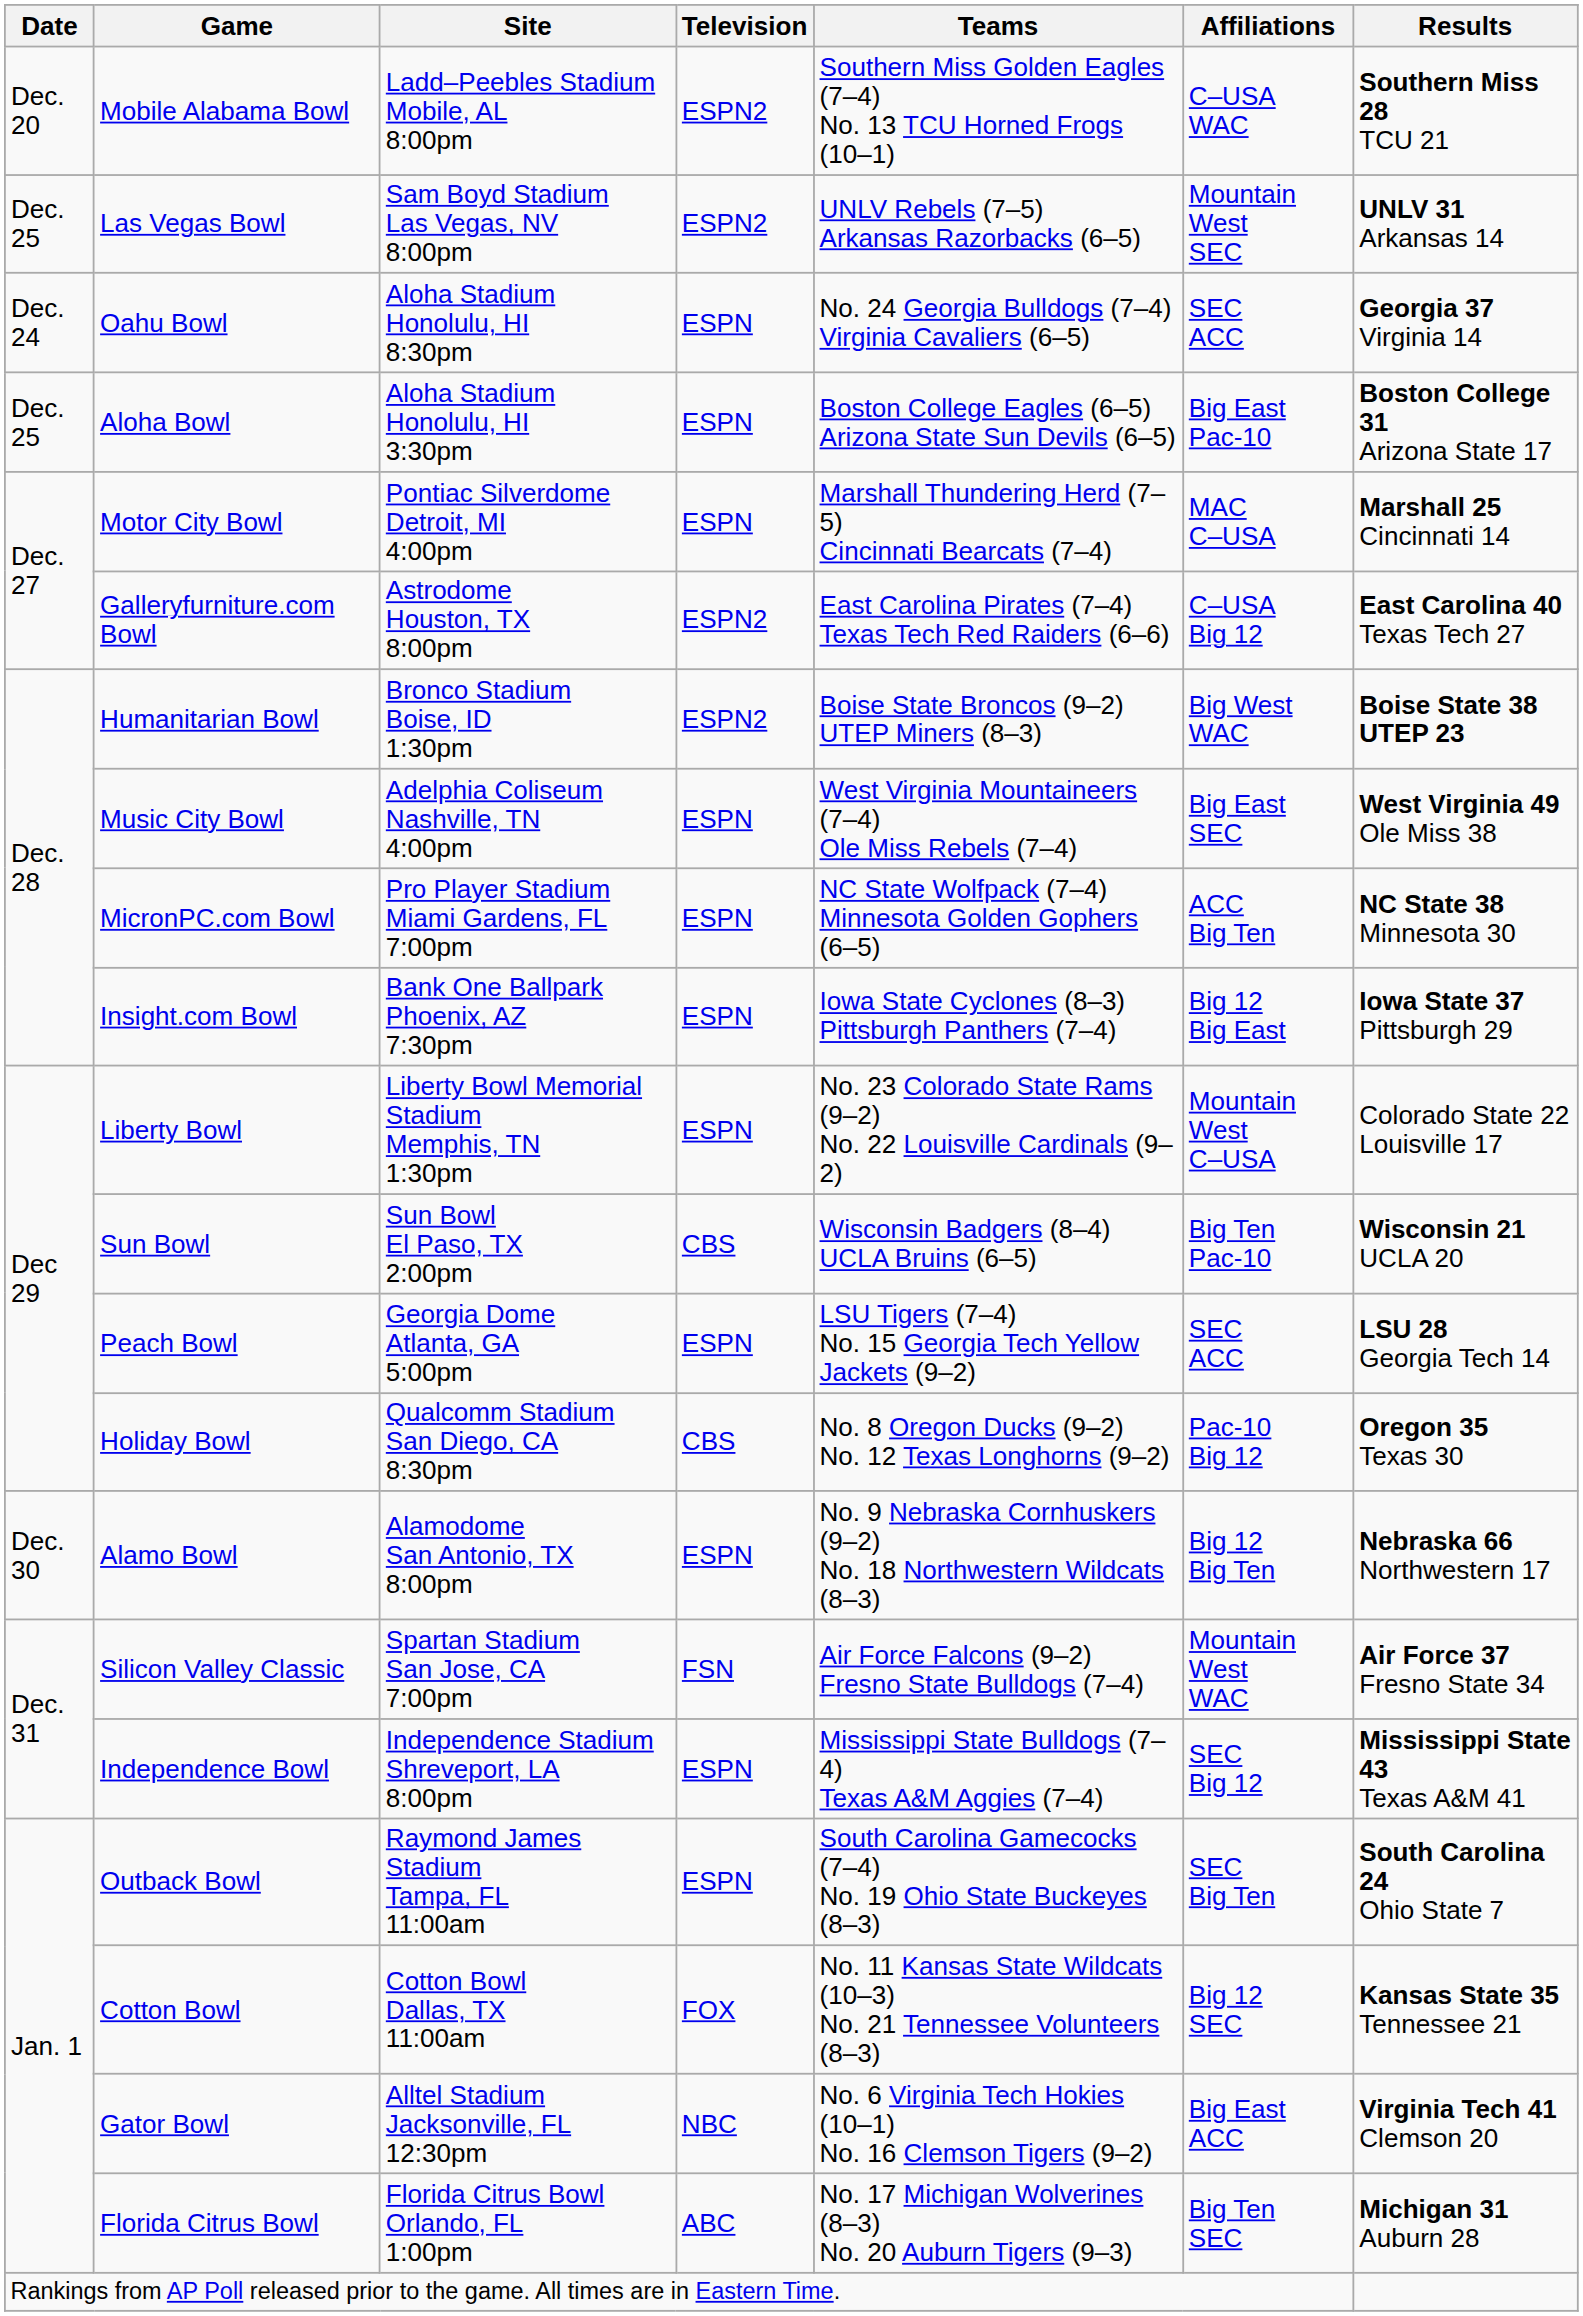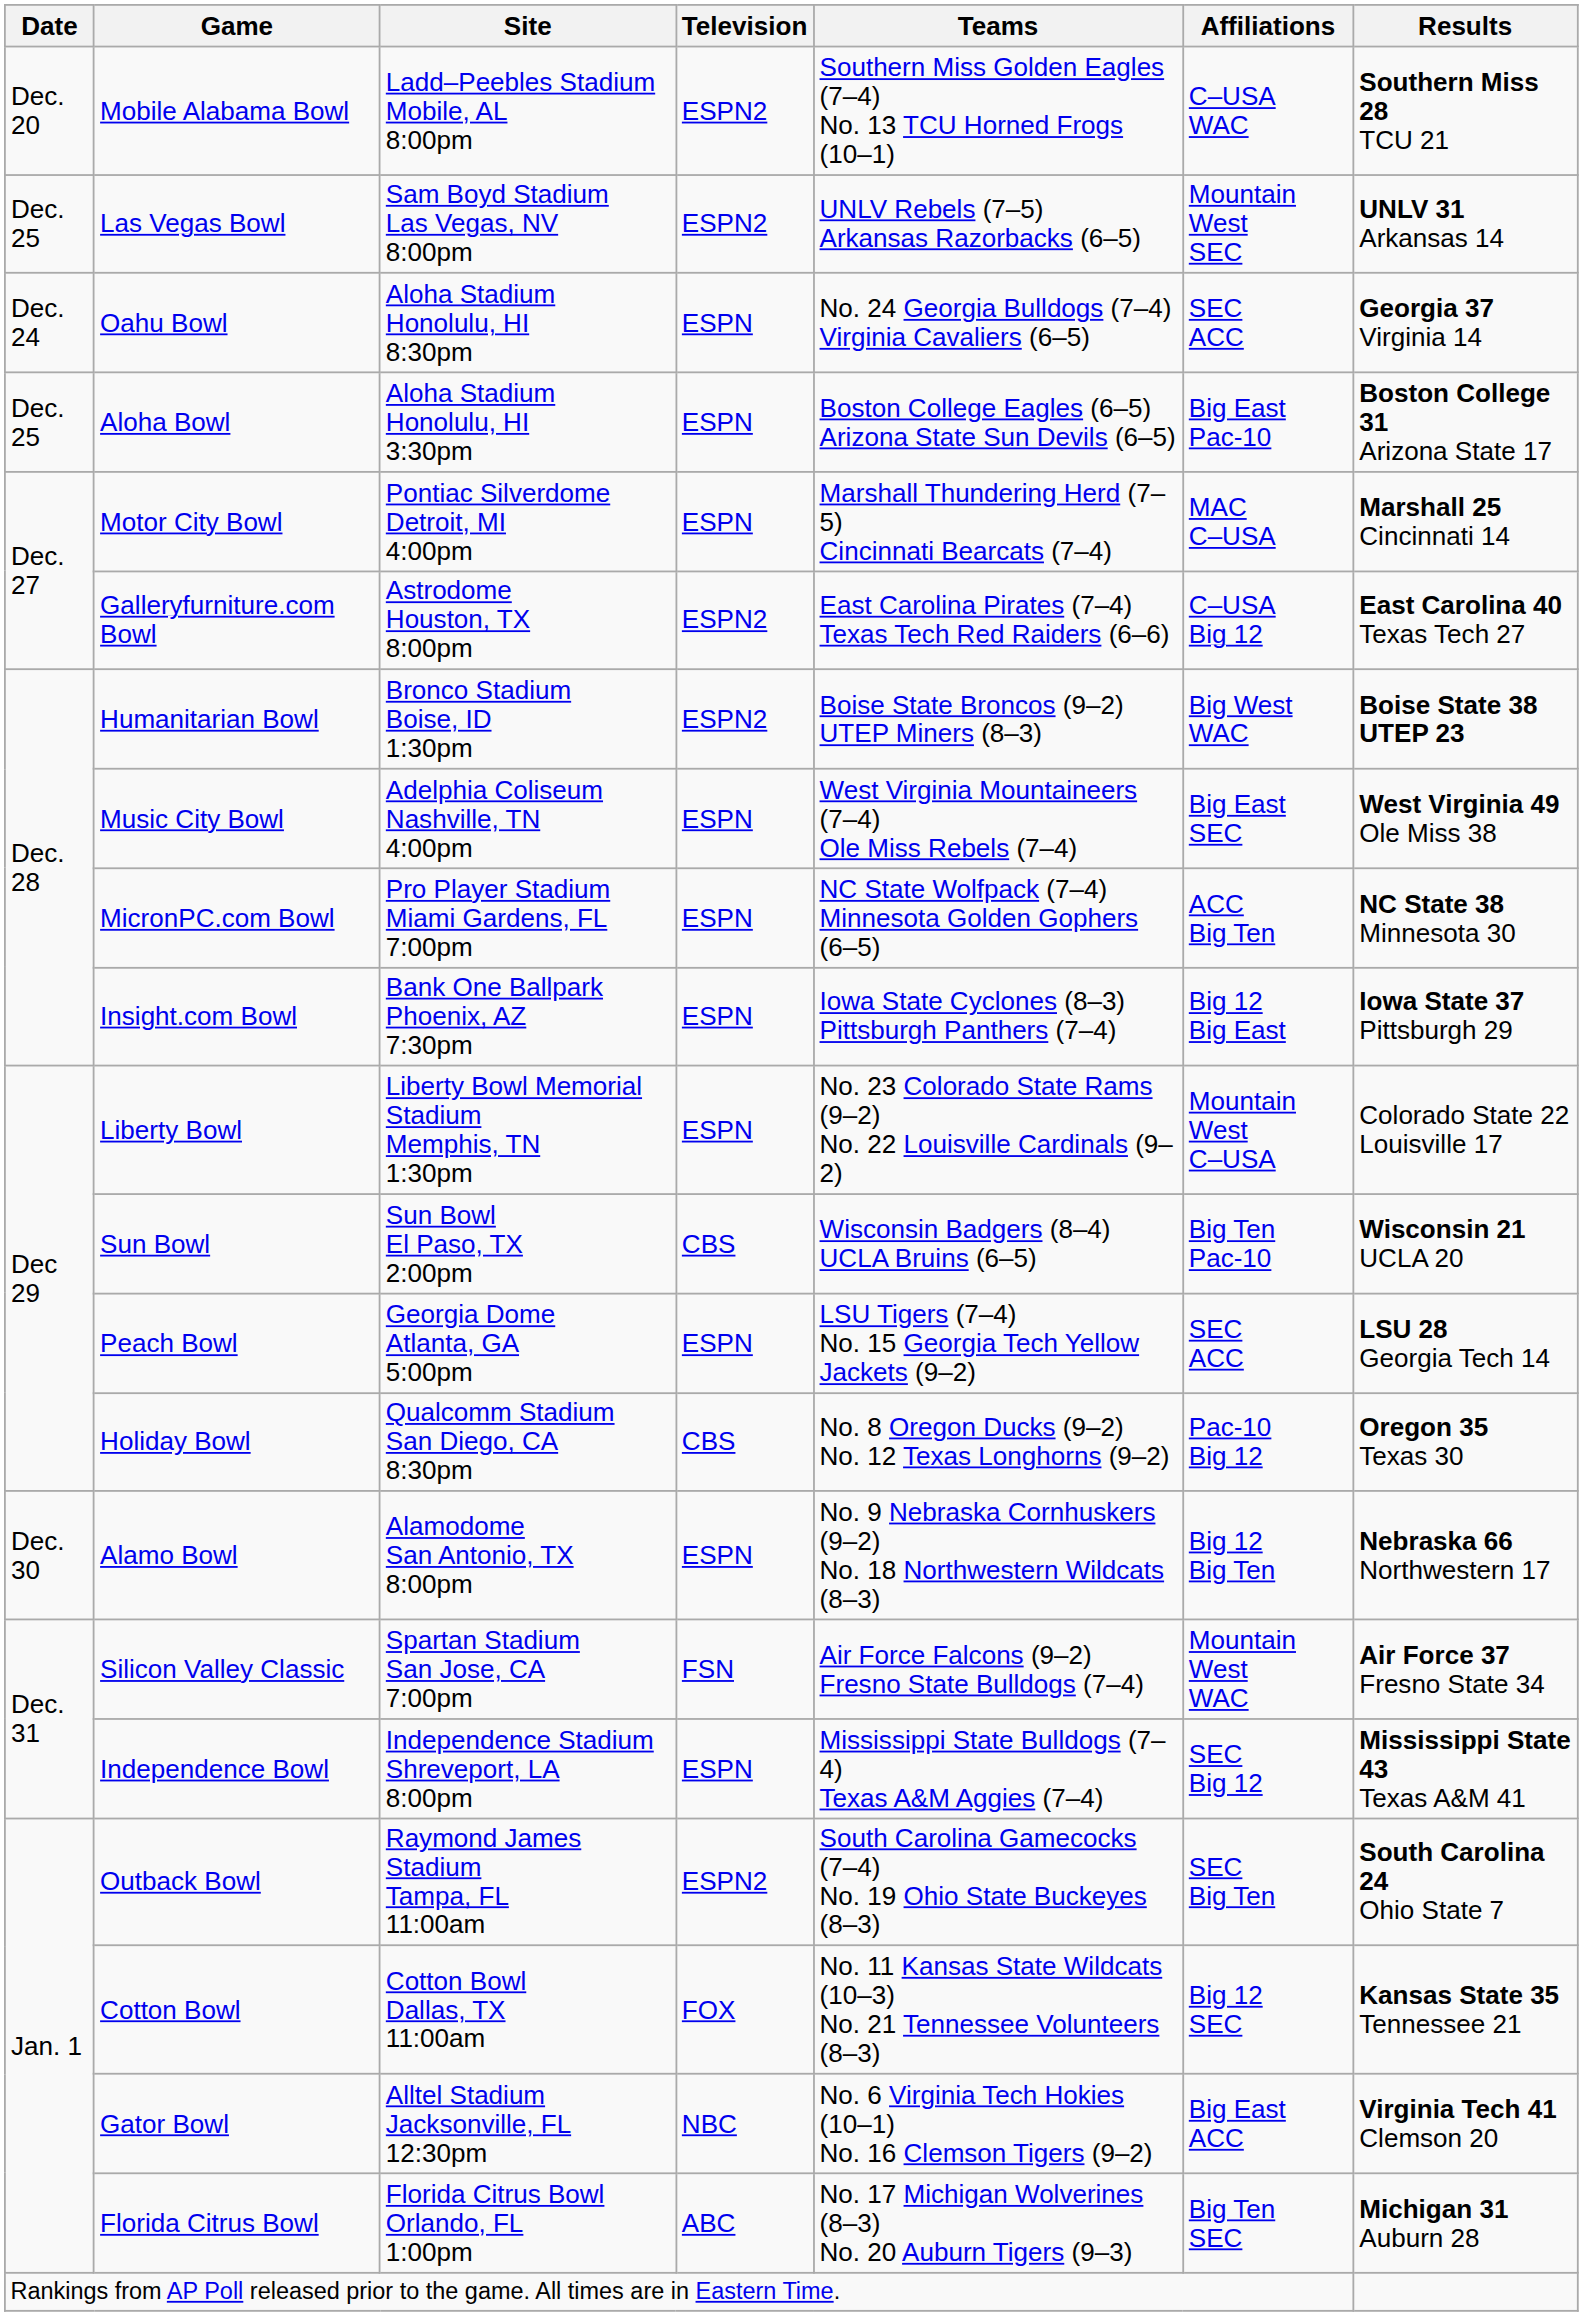(717, 1882) ESPN -> (725, 1882) ESPN2
